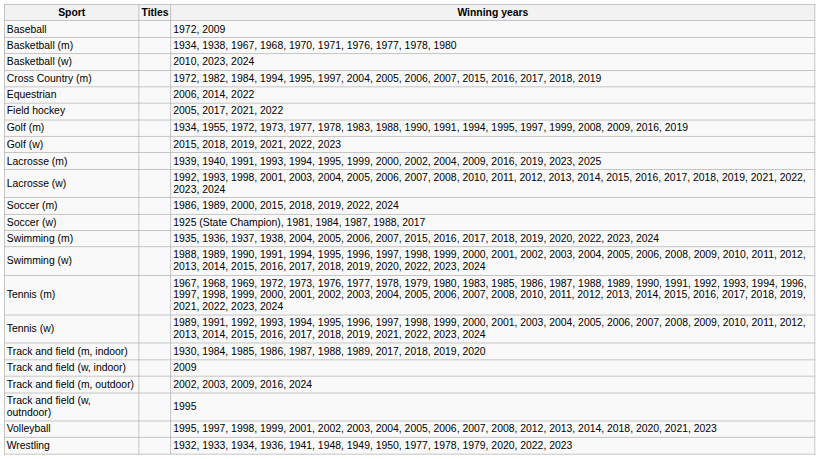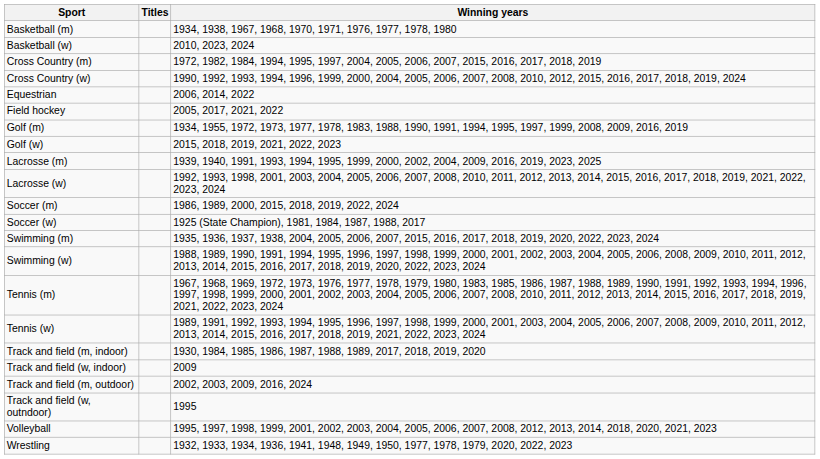- row: (27, 29)
+ row: (49, 78)
